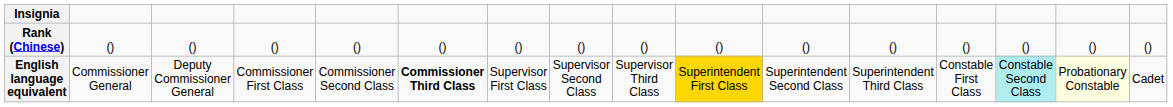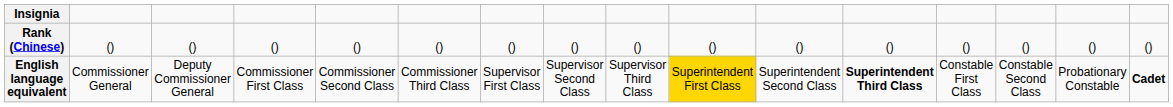(443, 79) bold -> (439, 79) normal
(893, 79) normal -> (890, 79) bold
(1026, 79) paleturquoise background -> (1026, 79) no background
(1092, 79) lightyellow background -> (1092, 79) no background
(1148, 79) normal -> (1149, 79) bold
